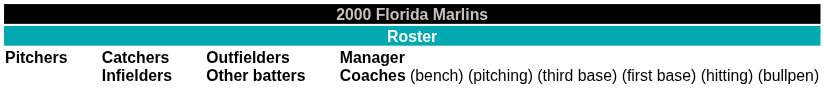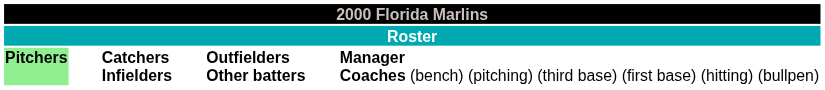(36, 58) no background -> (36, 58) lightgreen background
